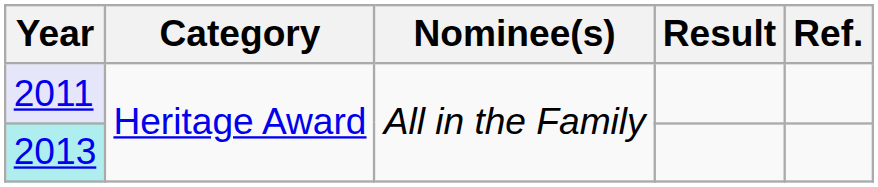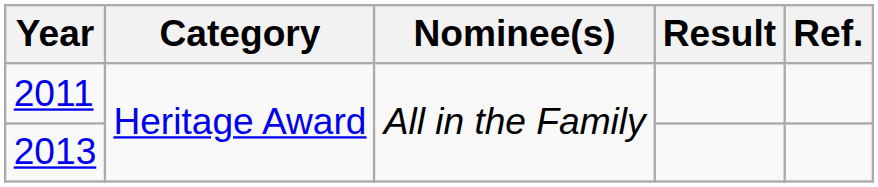(54, 92) lavender background -> (54, 92) no background
(55, 151) paleturquoise background -> (55, 151) no background
